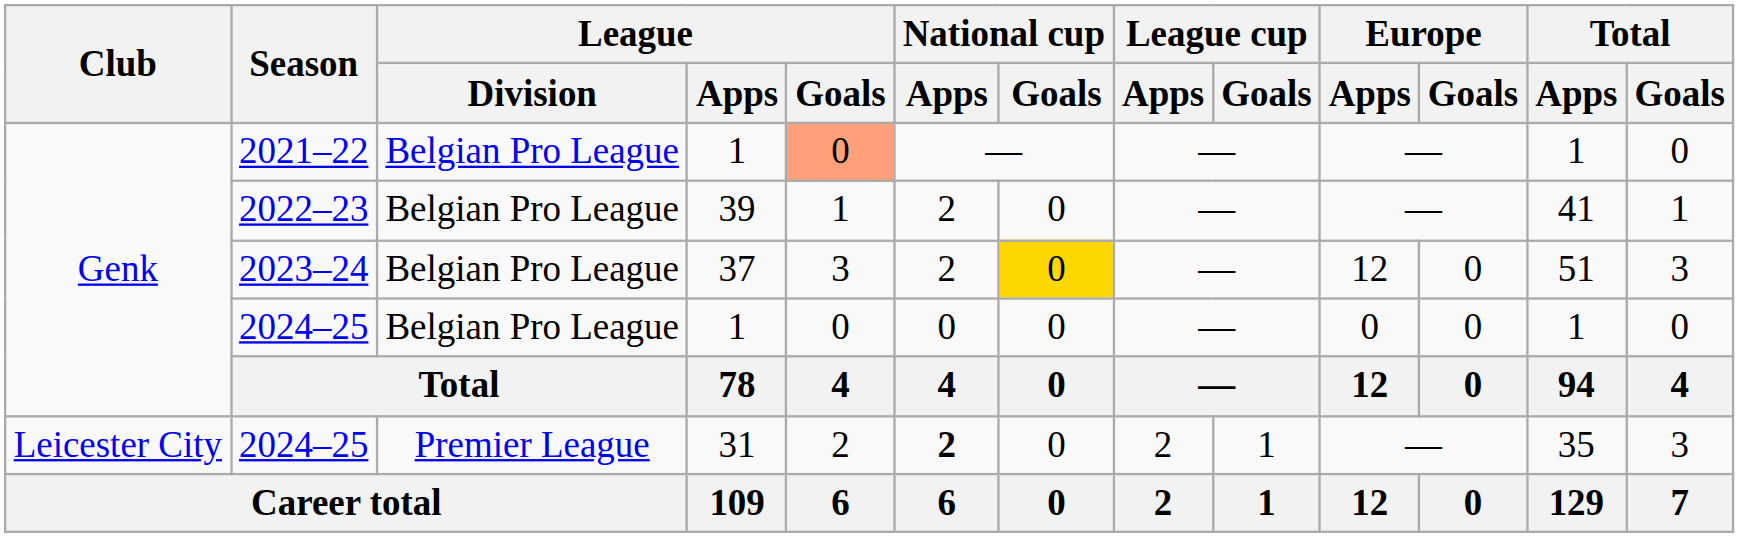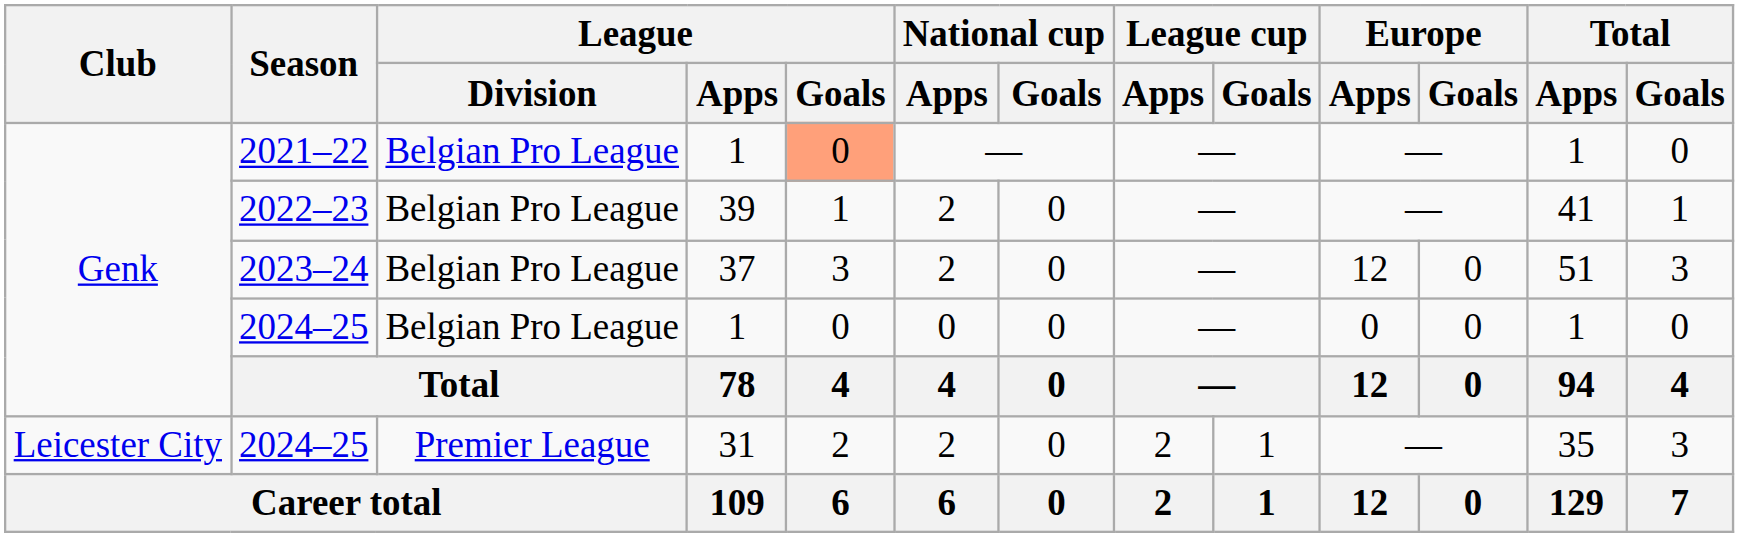(1056, 268) gold background -> (1056, 268) no background
(947, 444) bold -> (947, 444) normal
